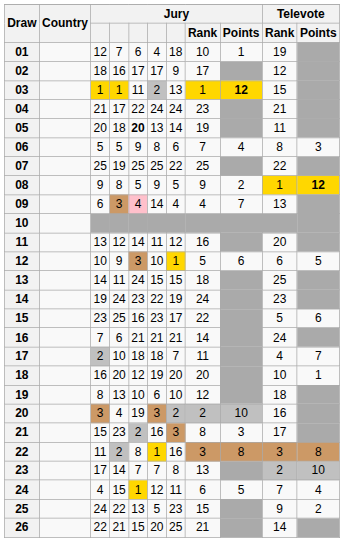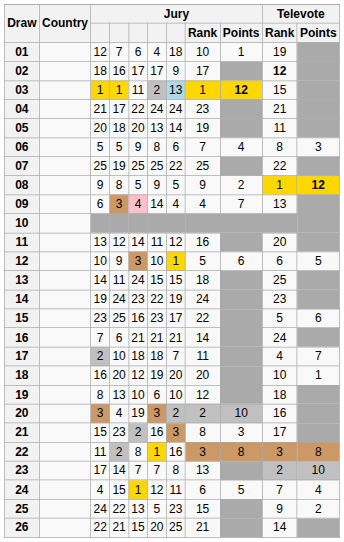(280, 71) normal -> (280, 71) bold
(176, 90) no background -> (176, 90) lightblue background
(138, 128) bold -> (138, 128) normal
